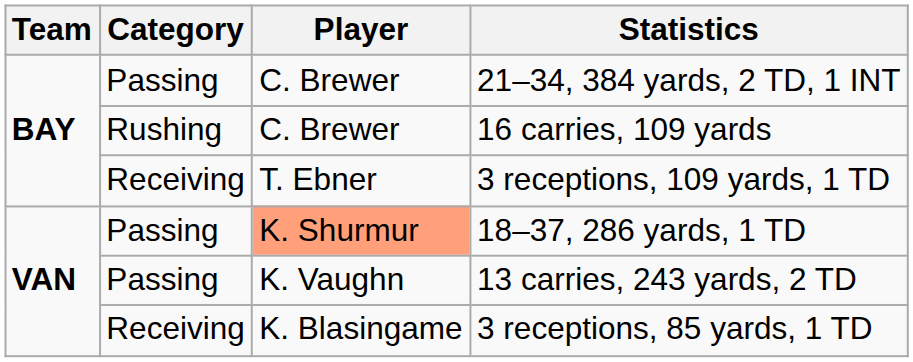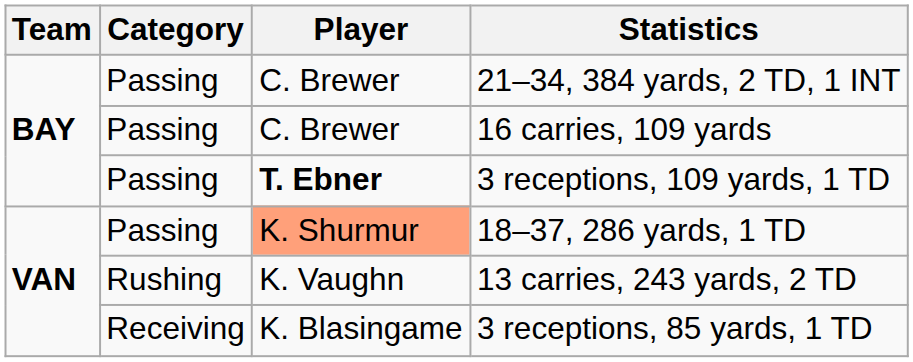(164, 129) Rushing -> (162, 129) Passing
(176, 179) Receiving -> (162, 179) Passing
(318, 179) normal -> (321, 179) bold
(162, 279) Passing -> (164, 279) Rushing
